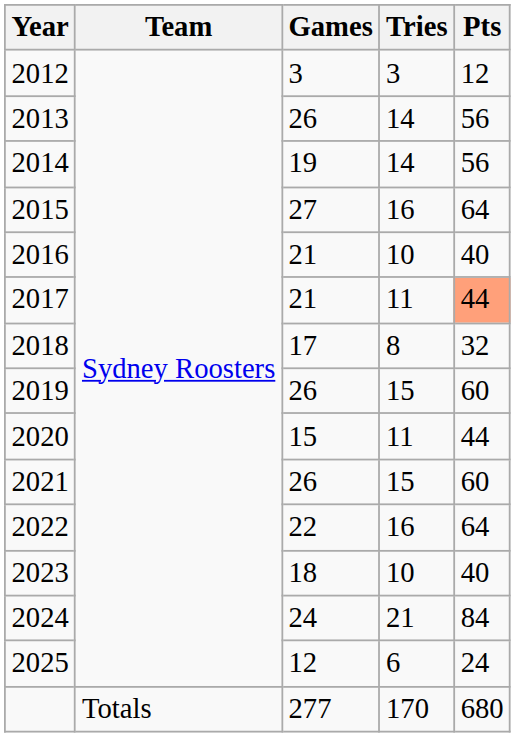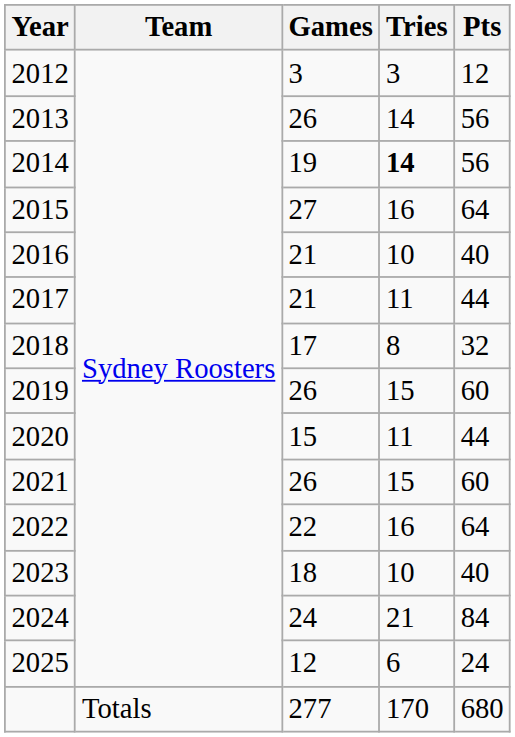(400, 163) normal -> (400, 163) bold
(475, 299) lightsalmon background -> (475, 299) no background
